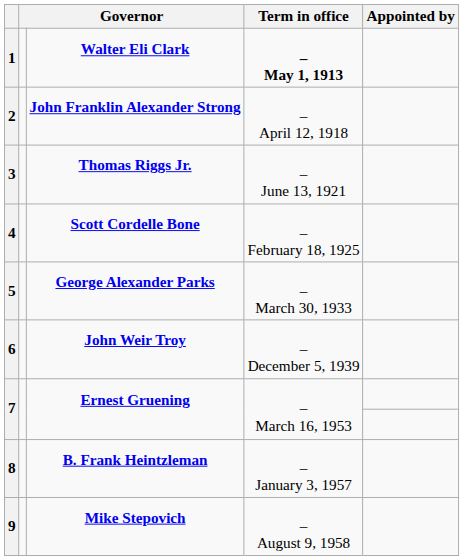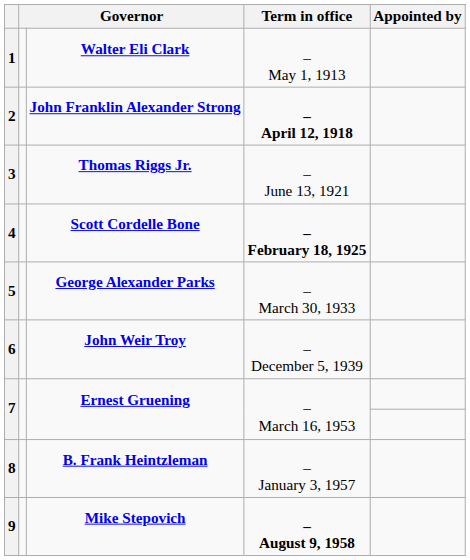(304, 66) bold -> (307, 66) normal
(304, 124) normal -> (307, 124) bold
(304, 241) normal -> (307, 241) bold
(304, 535) normal -> (307, 535) bold
